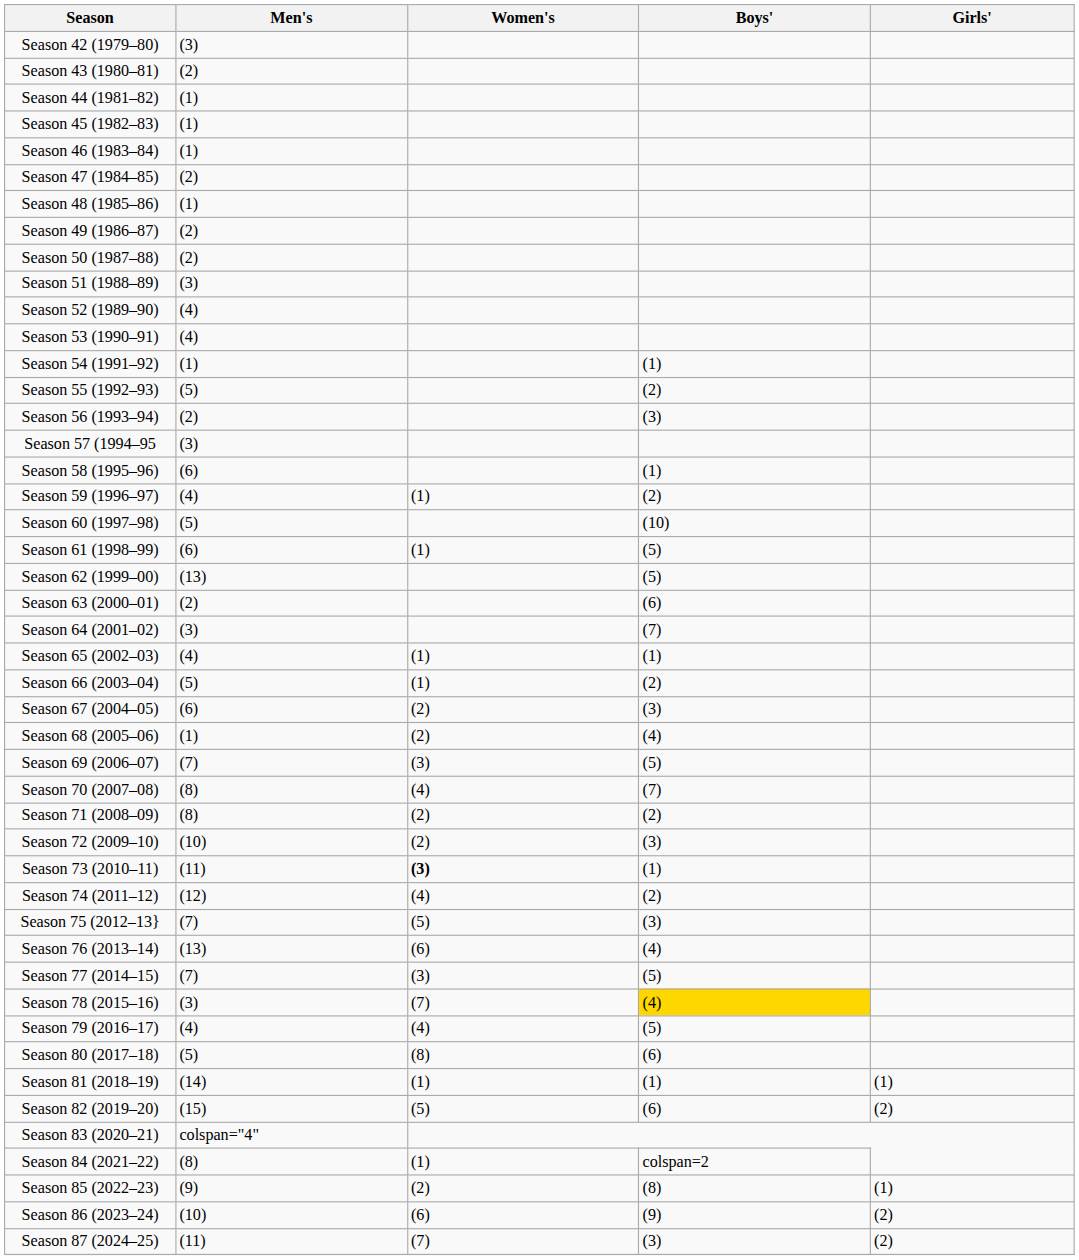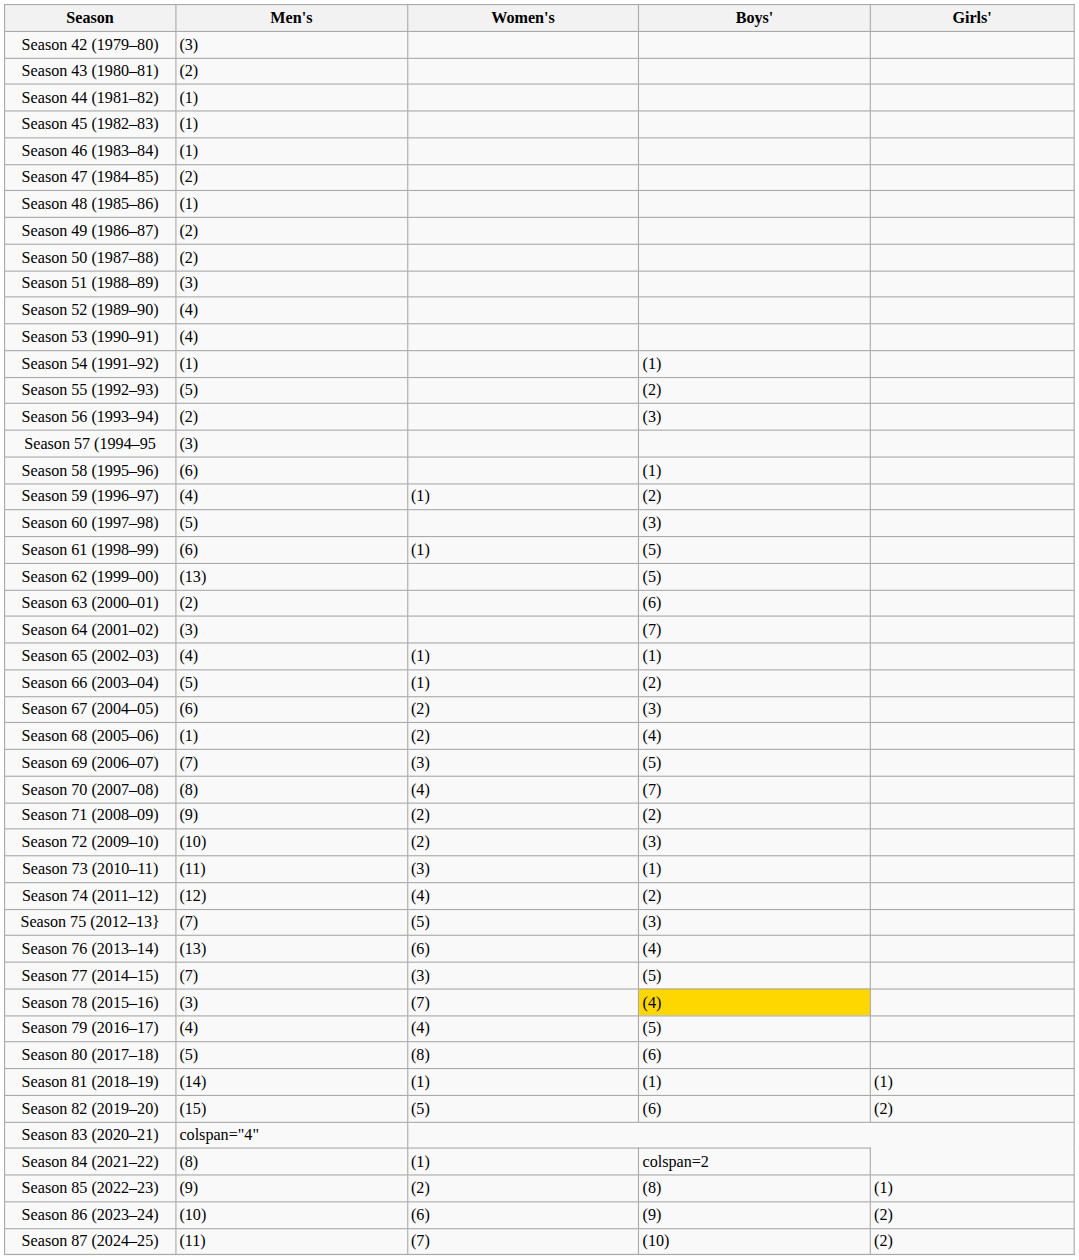(656, 523) (10) -> (652, 523) (3)
(189, 816) (8) -> (189, 816) (9)
(420, 869) bold -> (420, 869) normal
(652, 1241) (3) -> (656, 1241) (10)
